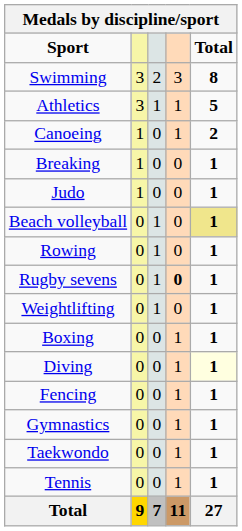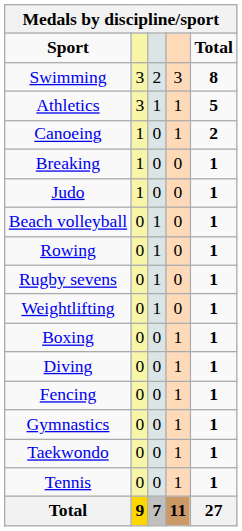(214, 221) khaki background -> (214, 221) no background
(178, 279) bold -> (178, 279) normal
(214, 365) lightyellow background -> (214, 365) no background
